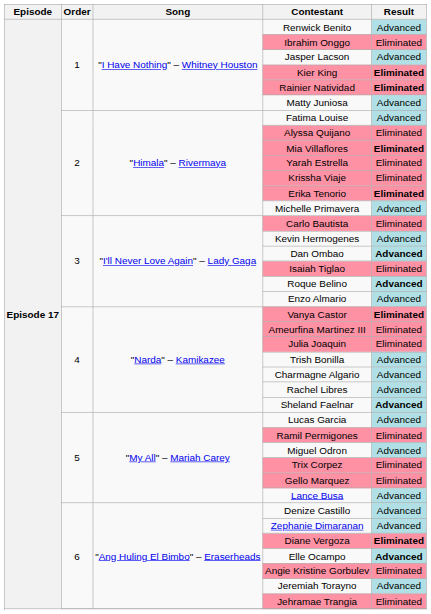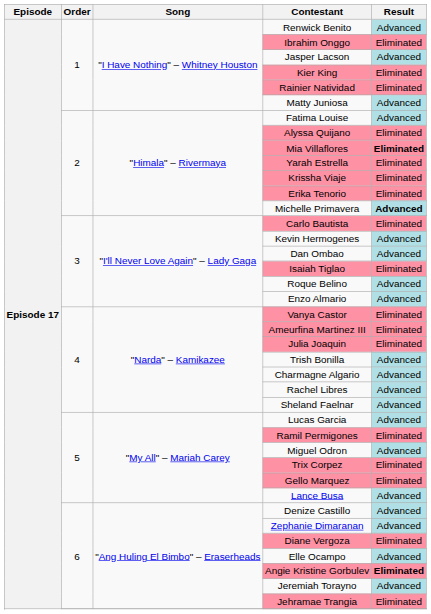(399, 72) bold -> (399, 72) normal
(399, 87) bold -> (399, 87) normal
(399, 193) bold -> (399, 193) normal
(399, 208) normal -> (399, 208) bold
(399, 254) bold -> (399, 254) normal
(399, 284) bold -> (399, 284) normal
(399, 314) bold -> (399, 314) normal
(399, 405) bold -> (399, 405) normal
(399, 541) bold -> (399, 541) normal
(399, 556) bold -> (399, 556) normal
(399, 571) normal -> (399, 571) bold
